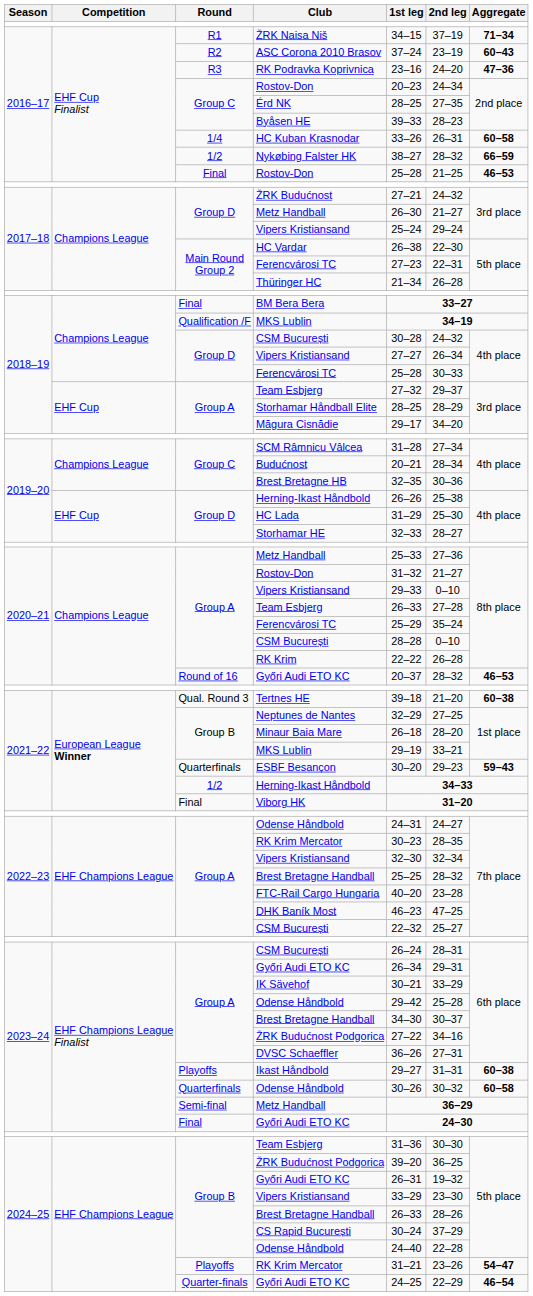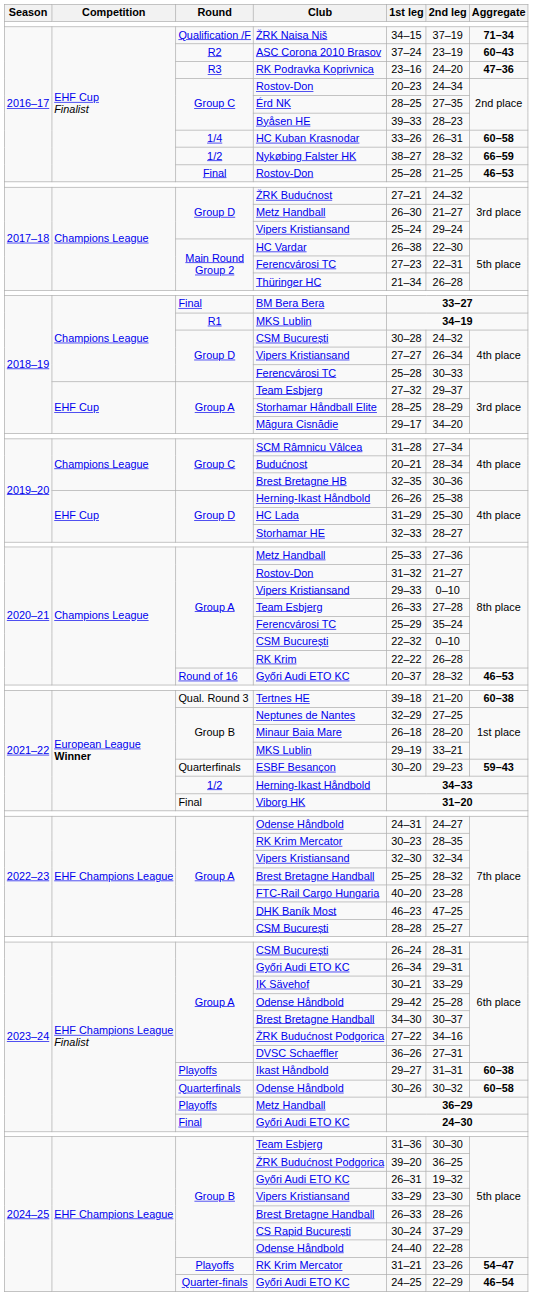(215, 35) R1 -> (215, 35) Qualification /F
(215, 321) Qualification /F -> (215, 321) R1
(406, 642) 28–28 -> (406, 642) 22–32
(406, 928) 22–32 -> (406, 928) 28–28
(203, 1105) Semi-final -> (198, 1105) Playoffs
